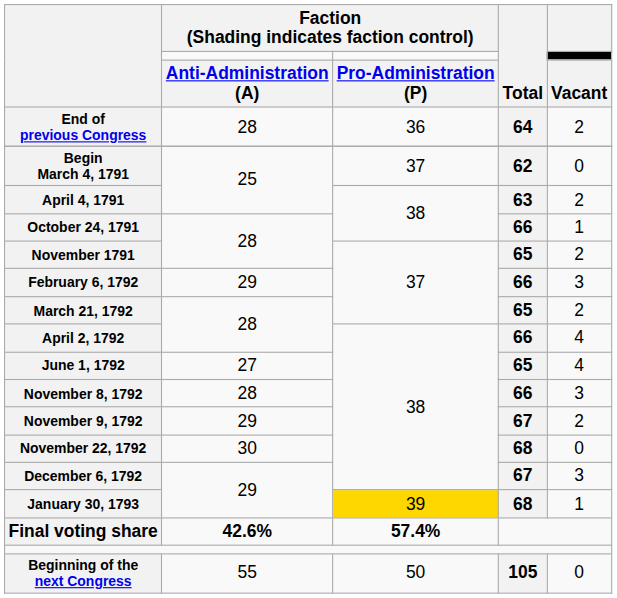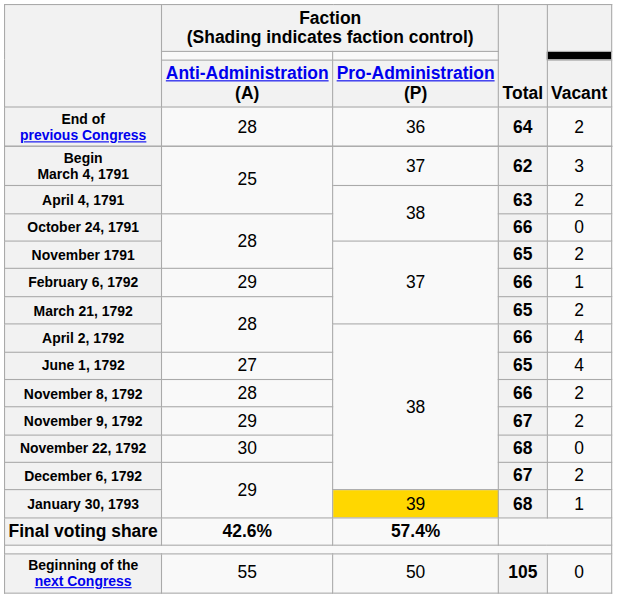(579, 166) 0 -> (579, 166) 3
(579, 227) 1 -> (579, 227) 0
(579, 282) 3 -> (579, 282) 1
(579, 393) 3 -> (579, 393) 2
(579, 476) 3 -> (579, 476) 2
